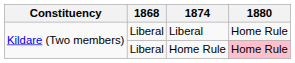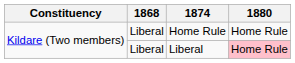(186, 31) Liberal -> (197, 31) Home Rule
(197, 49) Home Rule -> (186, 49) Liberal
